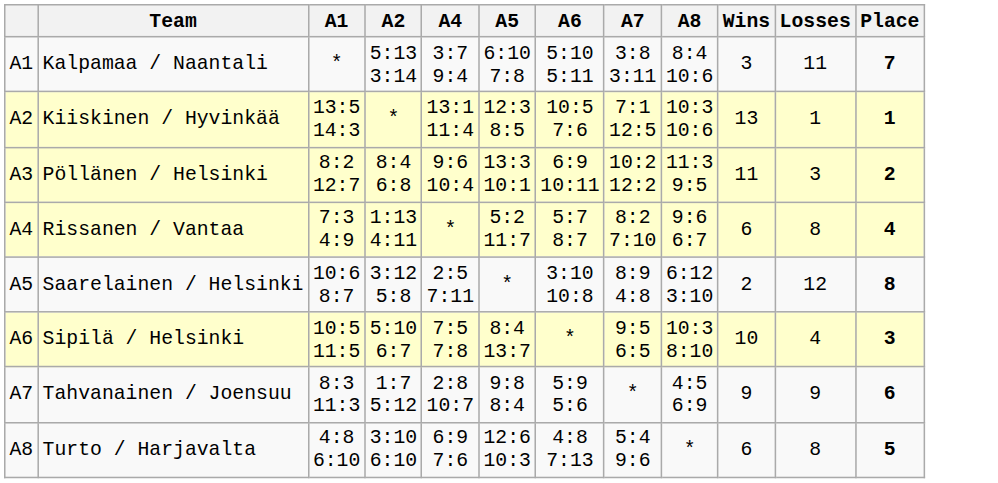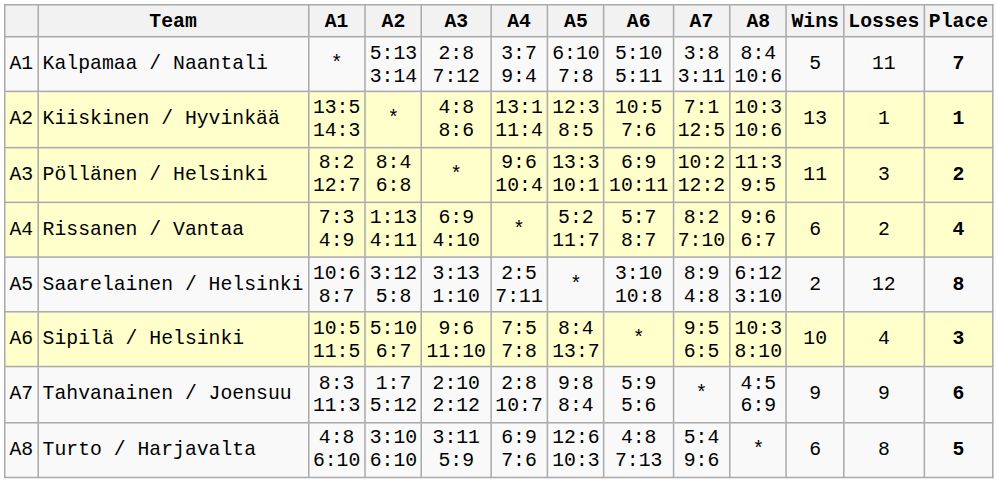+ column: (456, 21)
(746, 64) 3 -> (815, 64) 5
(815, 229) 8 -> (884, 229) 2
